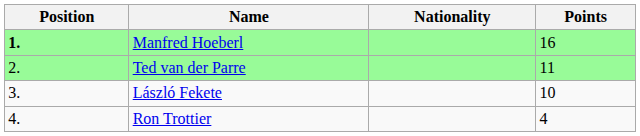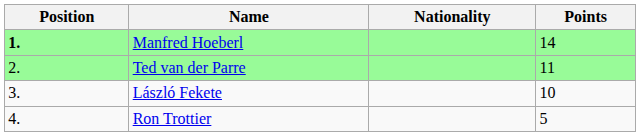(547, 42) 16 -> (547, 42) 14
(543, 118) 4 -> (543, 118) 5
